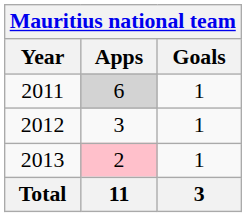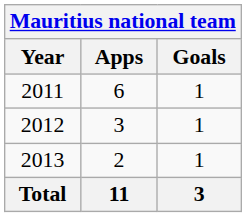(119, 90) lightgrey background -> (119, 90) no background
(119, 159) pink background -> (119, 159) no background
